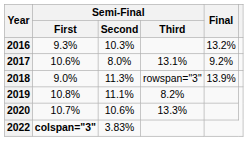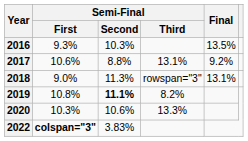(221, 45) 13.2% -> (221, 45) 13.5%
(119, 62) 8.0% -> (119, 62) 8.8%
(221, 78) 13.9% -> (221, 78) 13.1%
(119, 95) normal -> (119, 95) bold
(65, 111) 10.7% -> (65, 111) 10.3%
